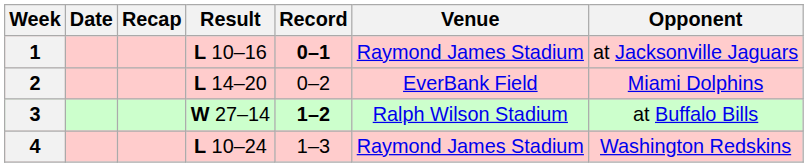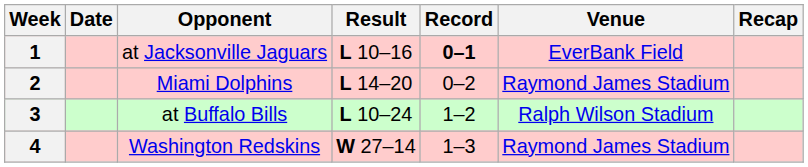columns swapped: (696, 20) <-> (152, 20)
(470, 51) Raymond James Stadium -> (616, 51) EverBank Field
(470, 83) EverBank Field -> (616, 83) Raymond James Stadium
(230, 114) W 27–14 -> (376, 114) L 10–24
(313, 114) bold -> (459, 114) normal
(230, 146) L 10–24 -> (376, 146) W 27–14
